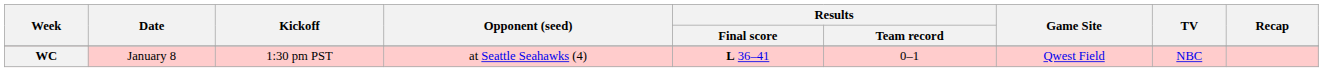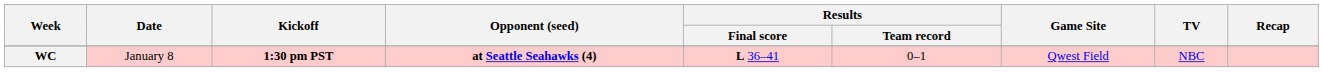(300, 56) normal -> (298, 56) bold
(528, 56) normal -> (534, 56) bold
